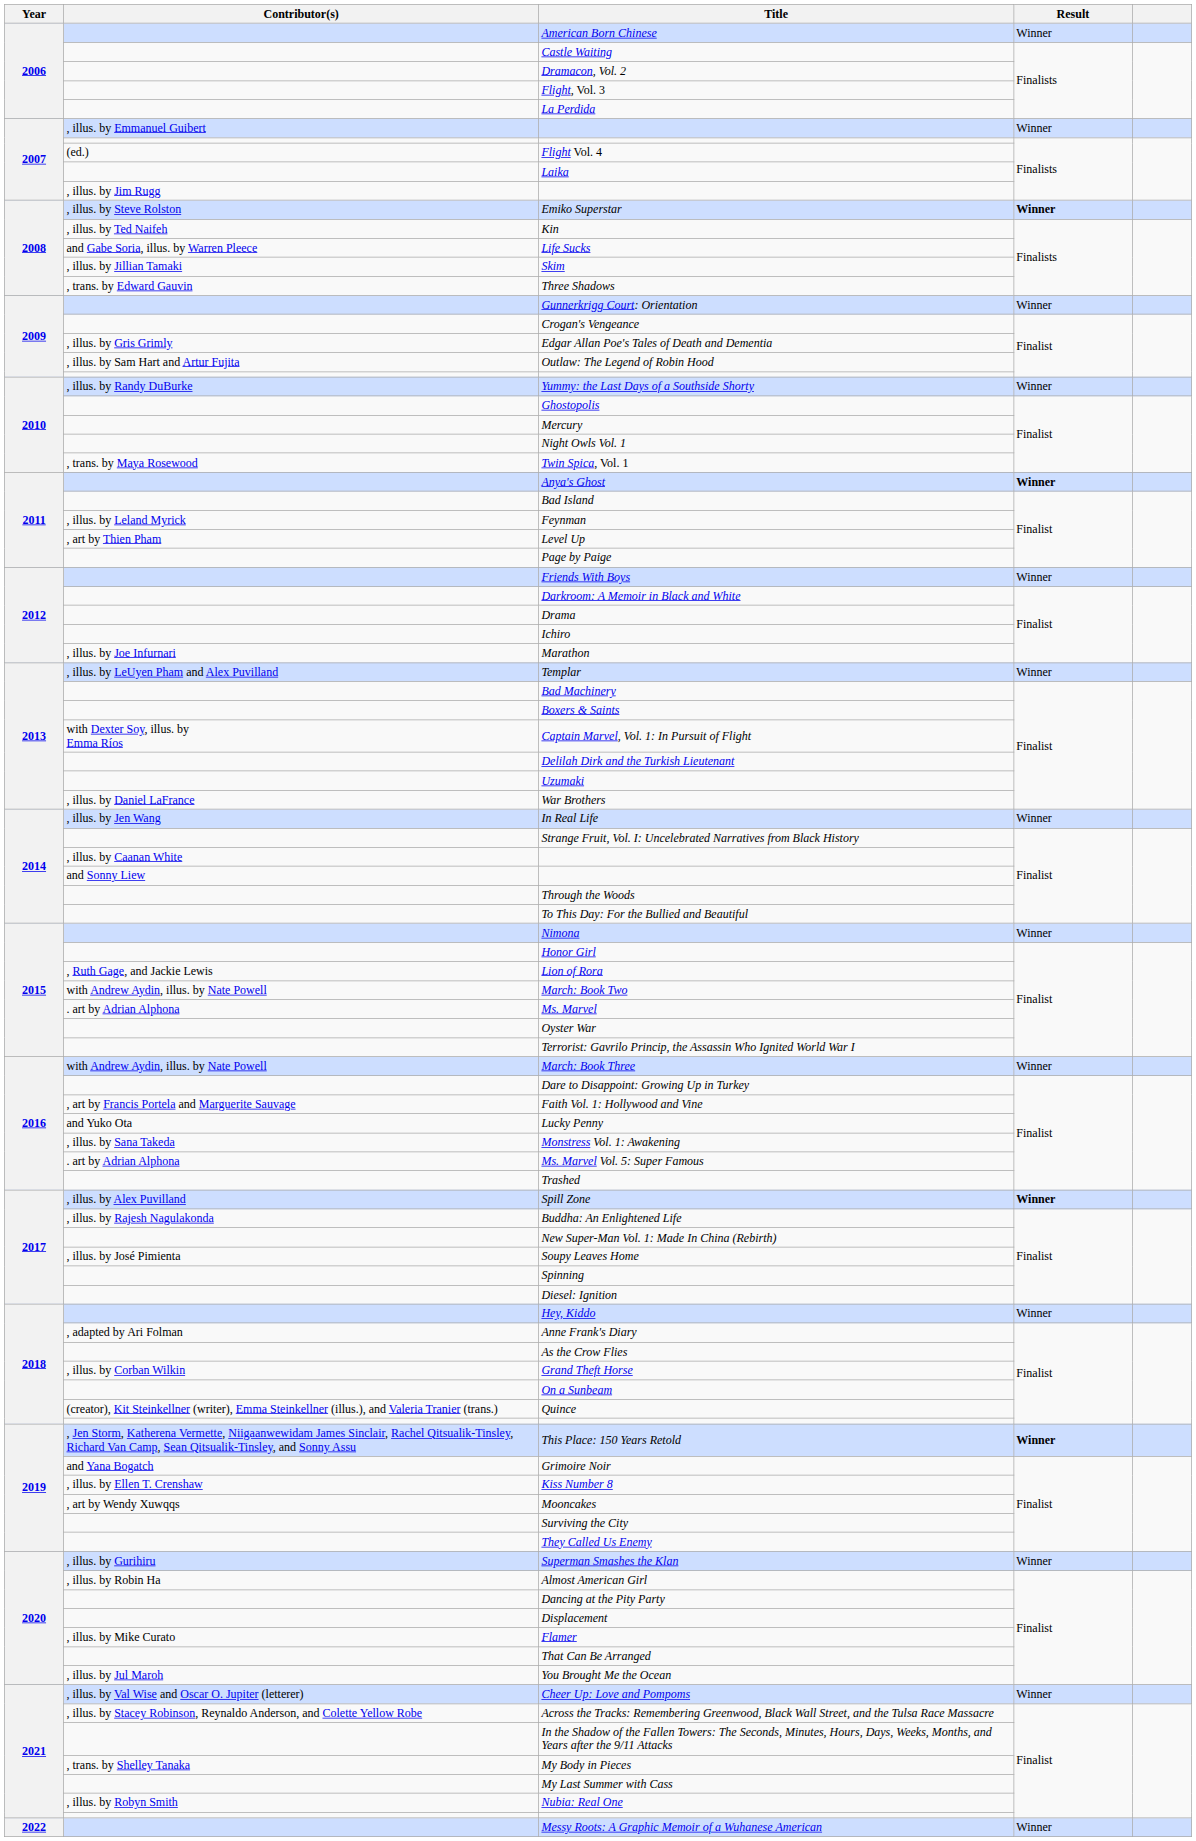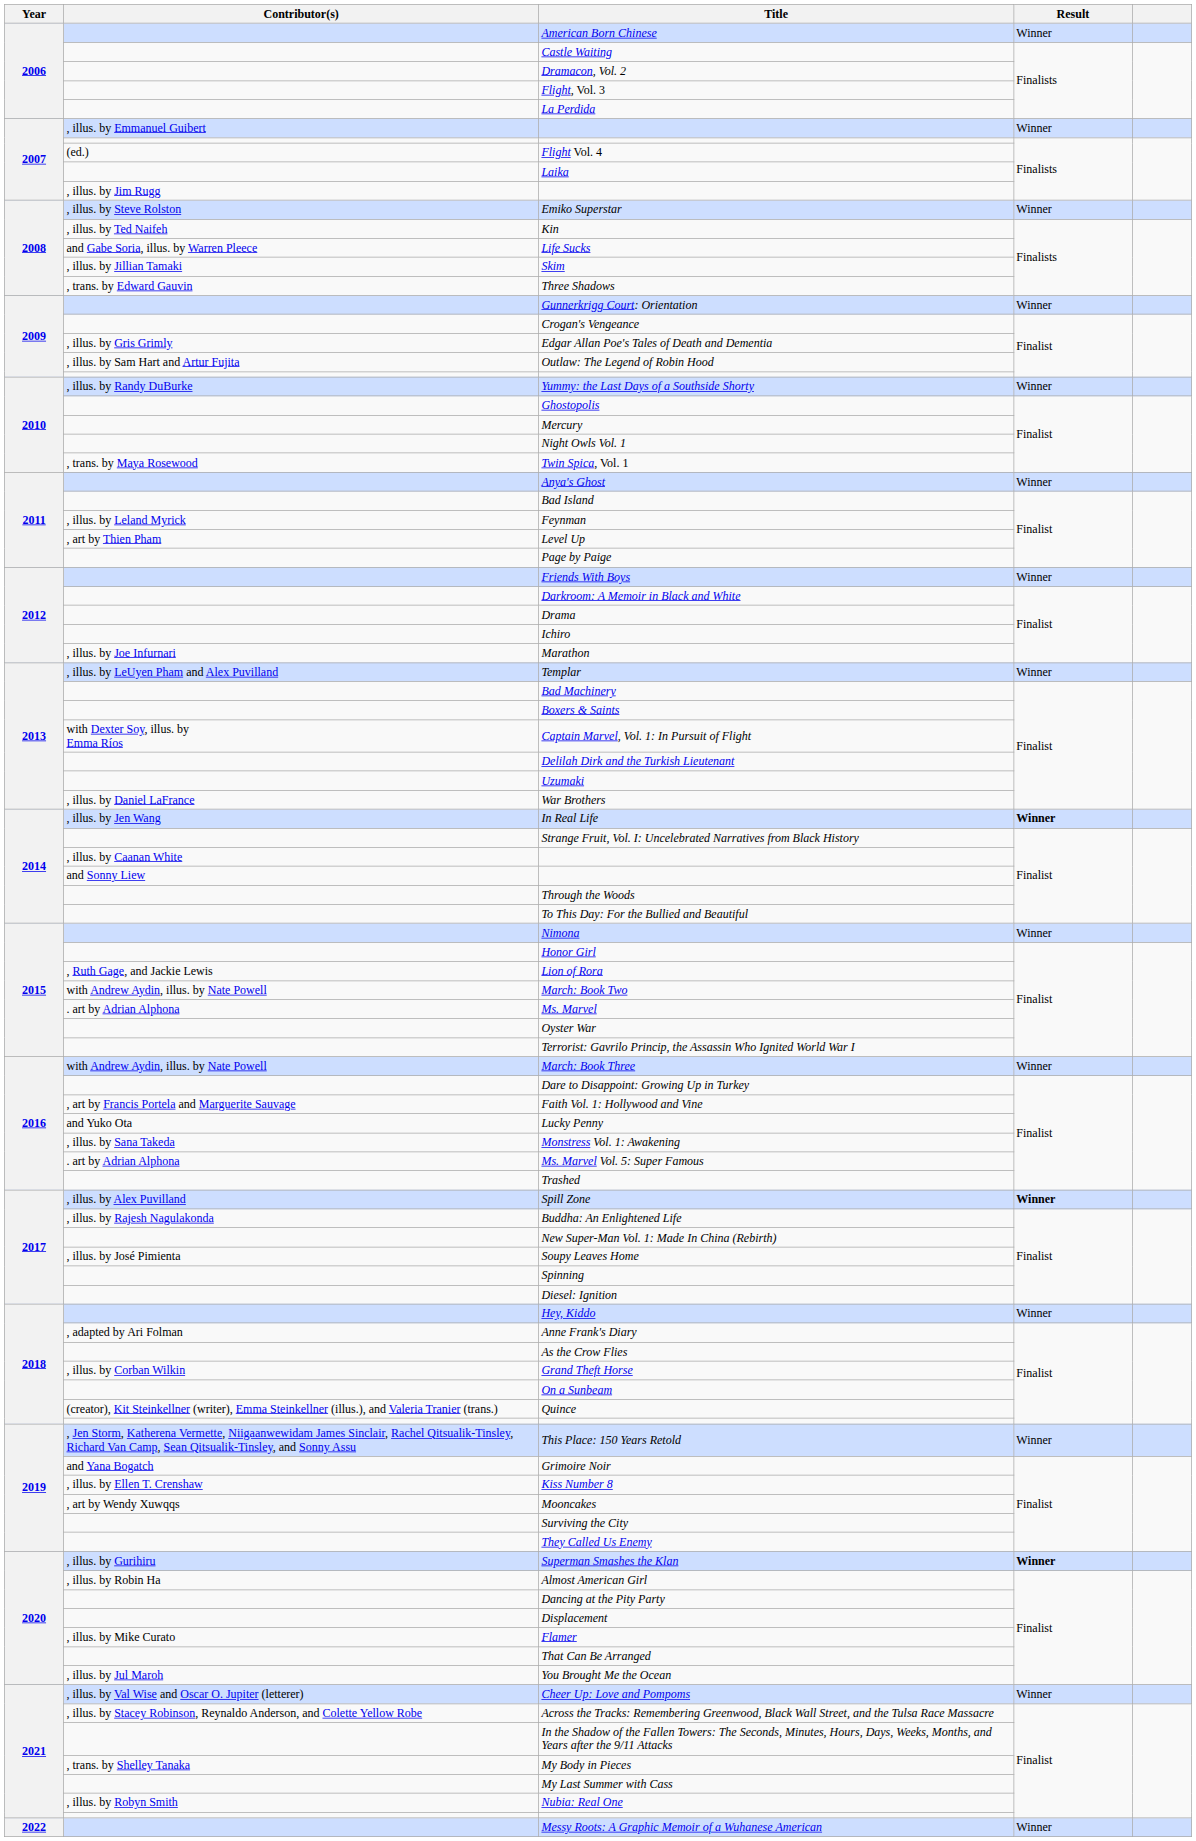(1036, 209) bold -> (1034, 209) normal
(1036, 481) bold -> (1034, 481) normal
(1034, 818) normal -> (1036, 818) bold
(1036, 1440) bold -> (1034, 1440) normal
(1034, 1561) normal -> (1036, 1561) bold
